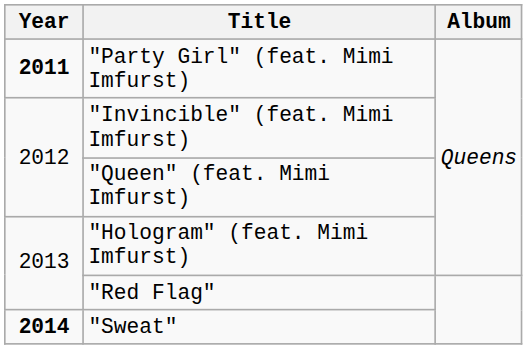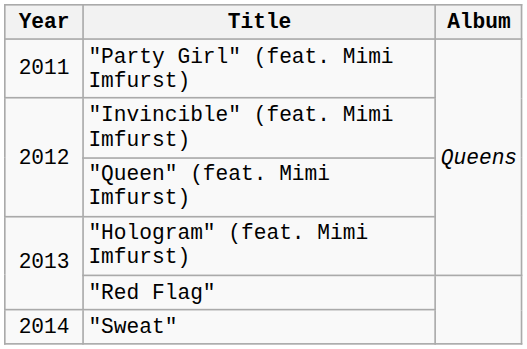(44, 69) bold -> (44, 69) normal
(44, 327) bold -> (44, 327) normal
